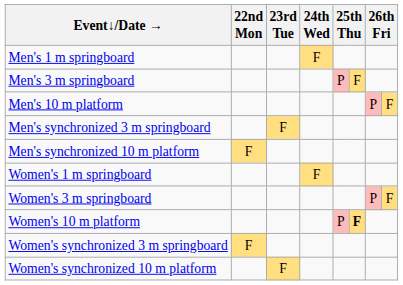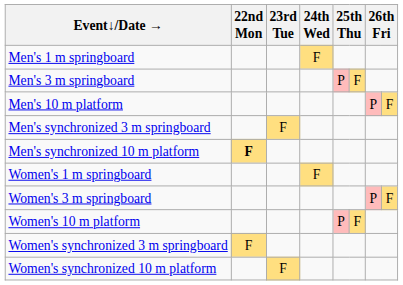(249, 151) normal -> (249, 151) bold
(357, 221) bold -> (357, 221) normal
